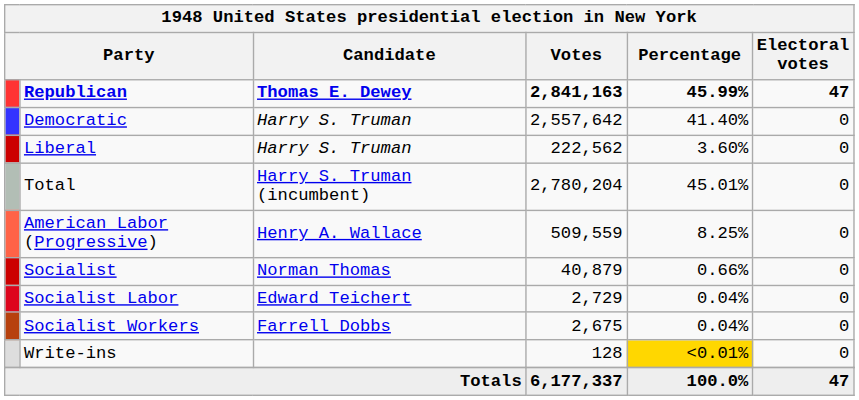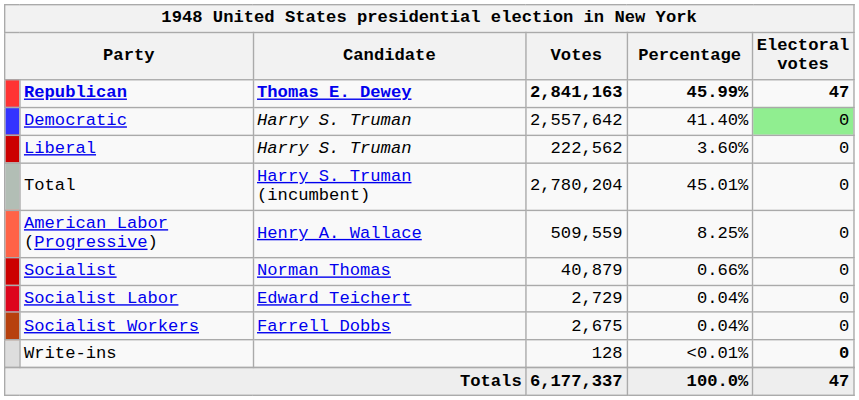(844, 121) no background -> (844, 121) lightgreen background
(718, 354) gold background -> (718, 354) no background
(844, 354) normal -> (844, 354) bold
